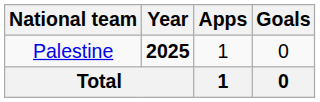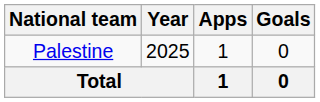(168, 50) bold -> (168, 50) normal
